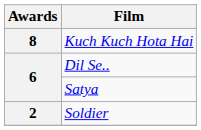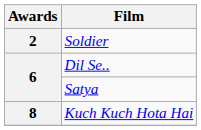rows swapped: (129, 40) <-> (86, 113)
